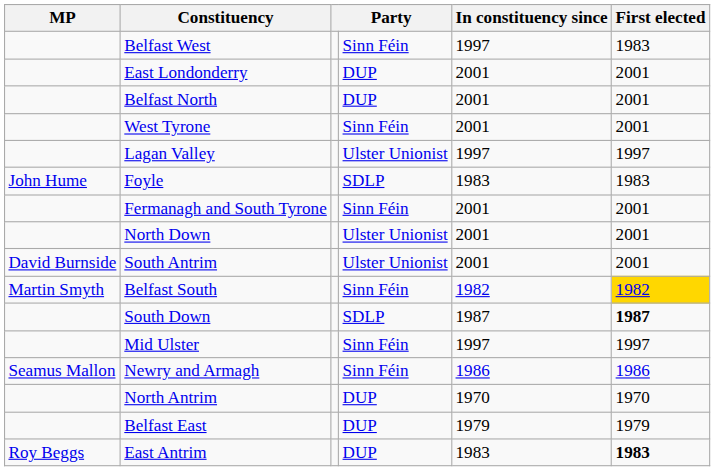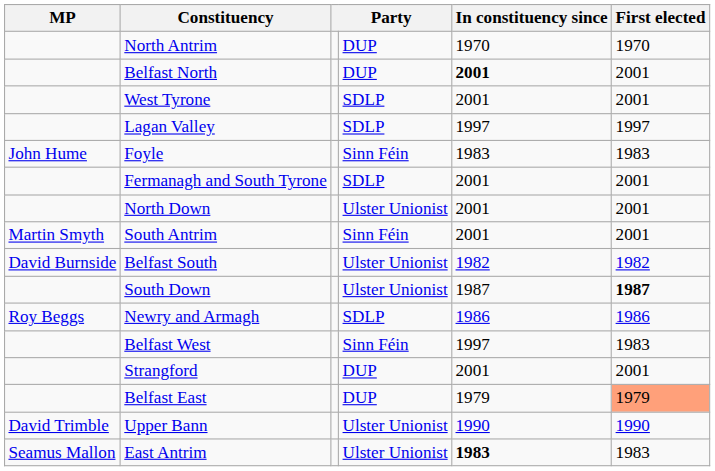rows swapped: (167, 45) <-> (171, 398)
- row: (186, 72)
(473, 99) normal -> (473, 72) bold
(376, 126) Sinn Féin -> (363, 99) SDLP
(395, 153) Ulster Unionist -> (363, 126) SDLP
(363, 180) SDLP -> (376, 153) Sinn Féin
(376, 208) Sinn Féin -> (363, 180) SDLP
(62, 262) David Burnside -> (56, 235) Martin Smyth
(395, 262) Ulster Unionist -> (376, 235) Sinn Féin
(56, 289) Martin Smyth -> (62, 262) David Burnside
(376, 289) Sinn Féin -> (395, 262) Ulster Unionist
(633, 289) gold background -> (633, 262) no background
(363, 316) SDLP -> (395, 289) Ulster Unionist
- row: (162, 343)
(62, 371) Seamus Mallon -> (46, 316) Roy Beggs
(376, 371) Sinn Féin -> (363, 316) SDLP
+ row: (161, 371)
(633, 425) no background -> (633, 398) lightsalmon background
+ row: (166, 425)
(46, 452) Roy Beggs -> (62, 452) Seamus Mallon
(360, 452) DUP -> (395, 452) Ulster Unionist
(473, 452) normal -> (473, 452) bold
(633, 452) bold -> (633, 452) normal
